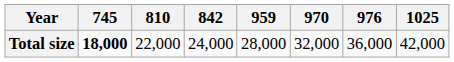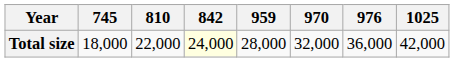(105, 43) bold -> (105, 43) normal
(211, 43) no background -> (211, 43) lightyellow background
